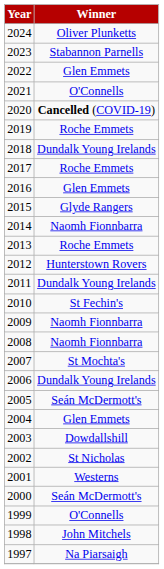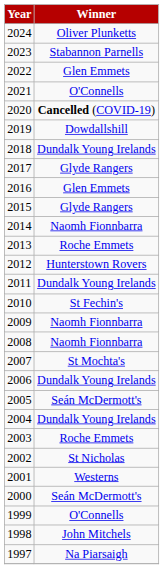(96, 129) Roche Emmets -> (96, 129) Dowdallshill
(96, 168) Roche Emmets -> (96, 168) Glyde Rangers
(96, 419) Glen Emmets -> (96, 419) Dundalk Young Irelands
(96, 438) Dowdallshill -> (96, 438) Roche Emmets
